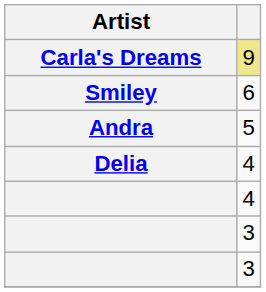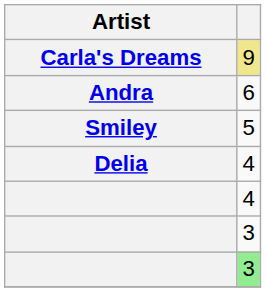(121, 92) Smiley -> (121, 92) Andra
(121, 127) Andra -> (121, 127) Smiley
(249, 269) no background -> (249, 269) lightgreen background
